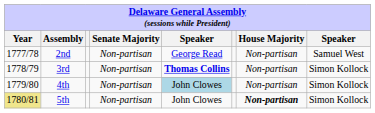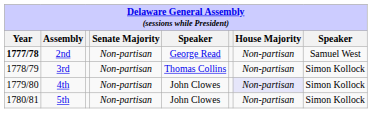(23, 54) normal -> (23, 54) bold
(197, 69) bold -> (195, 69) normal
(197, 85) lightblue background -> (195, 85) no background
(271, 85) no background -> (268, 85) lavender background
(23, 100) khaki background -> (23, 100) no background
(271, 100) bold -> (268, 100) normal
